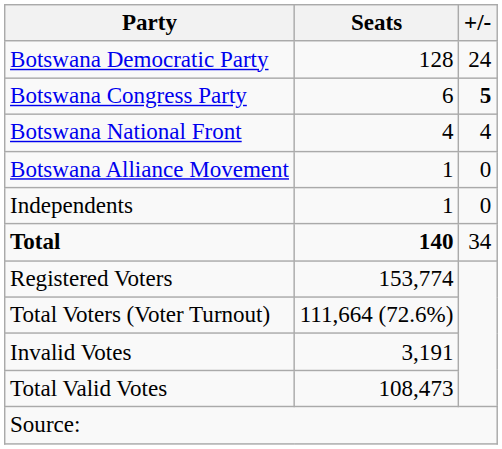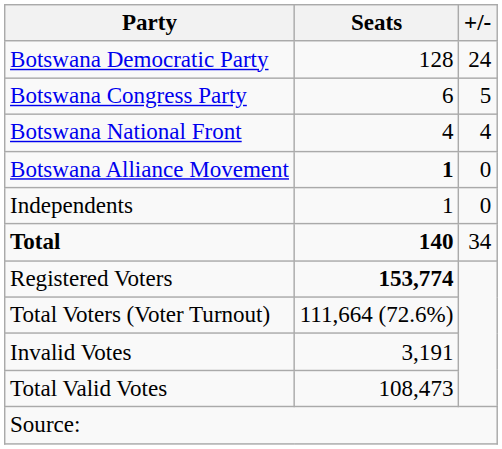(485, 95) bold -> (485, 95) normal
(448, 168) normal -> (448, 168) bold
(416, 278) normal -> (416, 278) bold
